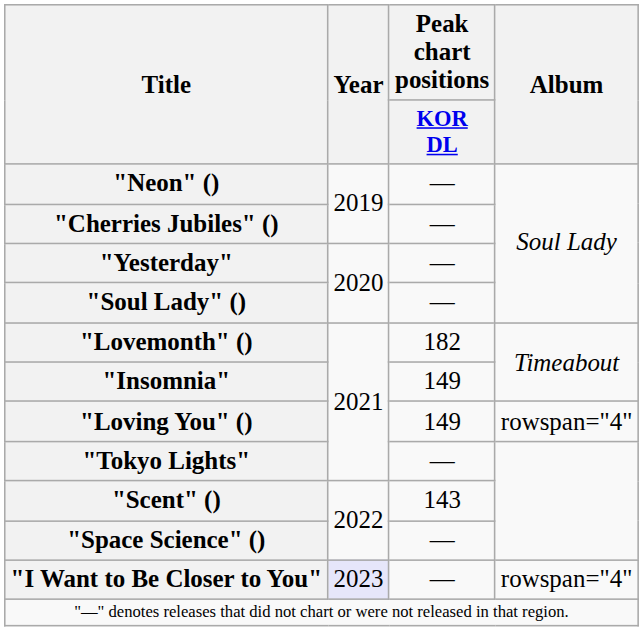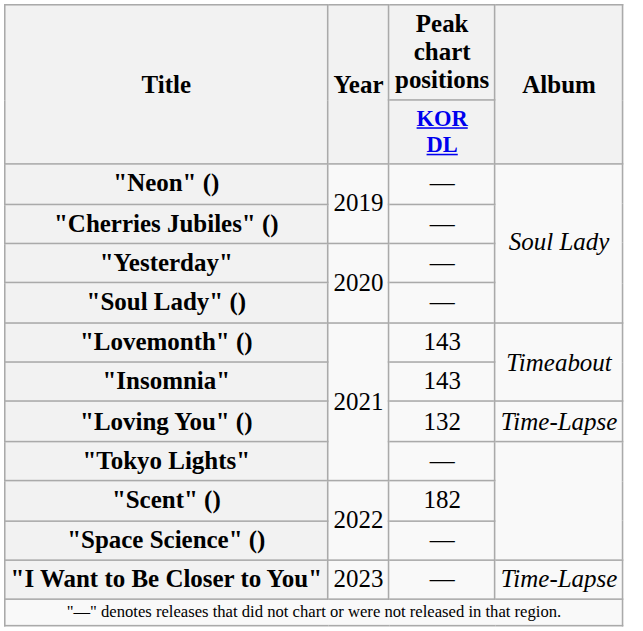(442, 341) 182 -> (442, 341) 143
(442, 381) 149 -> (442, 381) 143
(442, 421) 149 -> (442, 421) 132
(567, 421) rowspan="4" -> (559, 421) Time-Lapse
(442, 500) 143 -> (442, 500) 182
(359, 579) lavender background -> (359, 579) no background
(567, 579) rowspan="4" -> (559, 579) Time-Lapse
